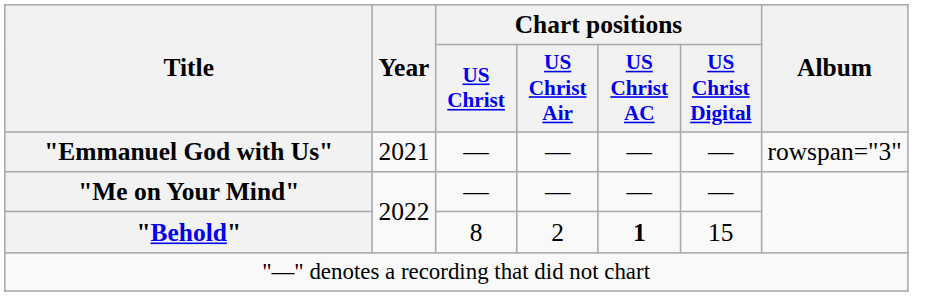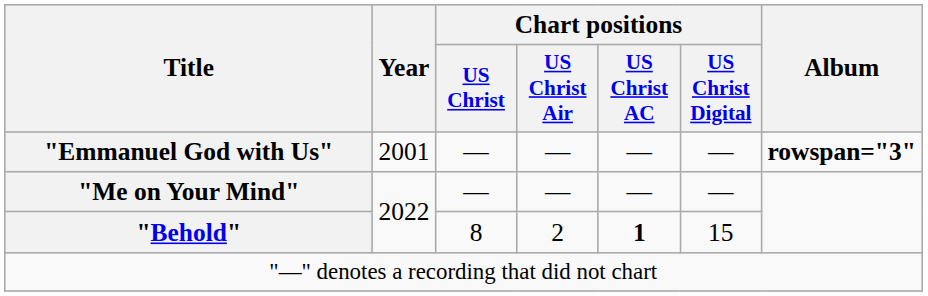(404, 151) 2021 -> (404, 151) 2001
(835, 151) normal -> (842, 151) bold
